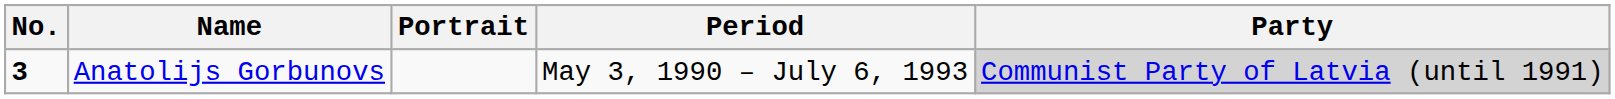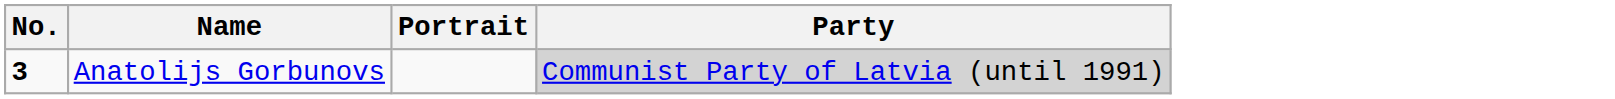- column: (755, 27)
